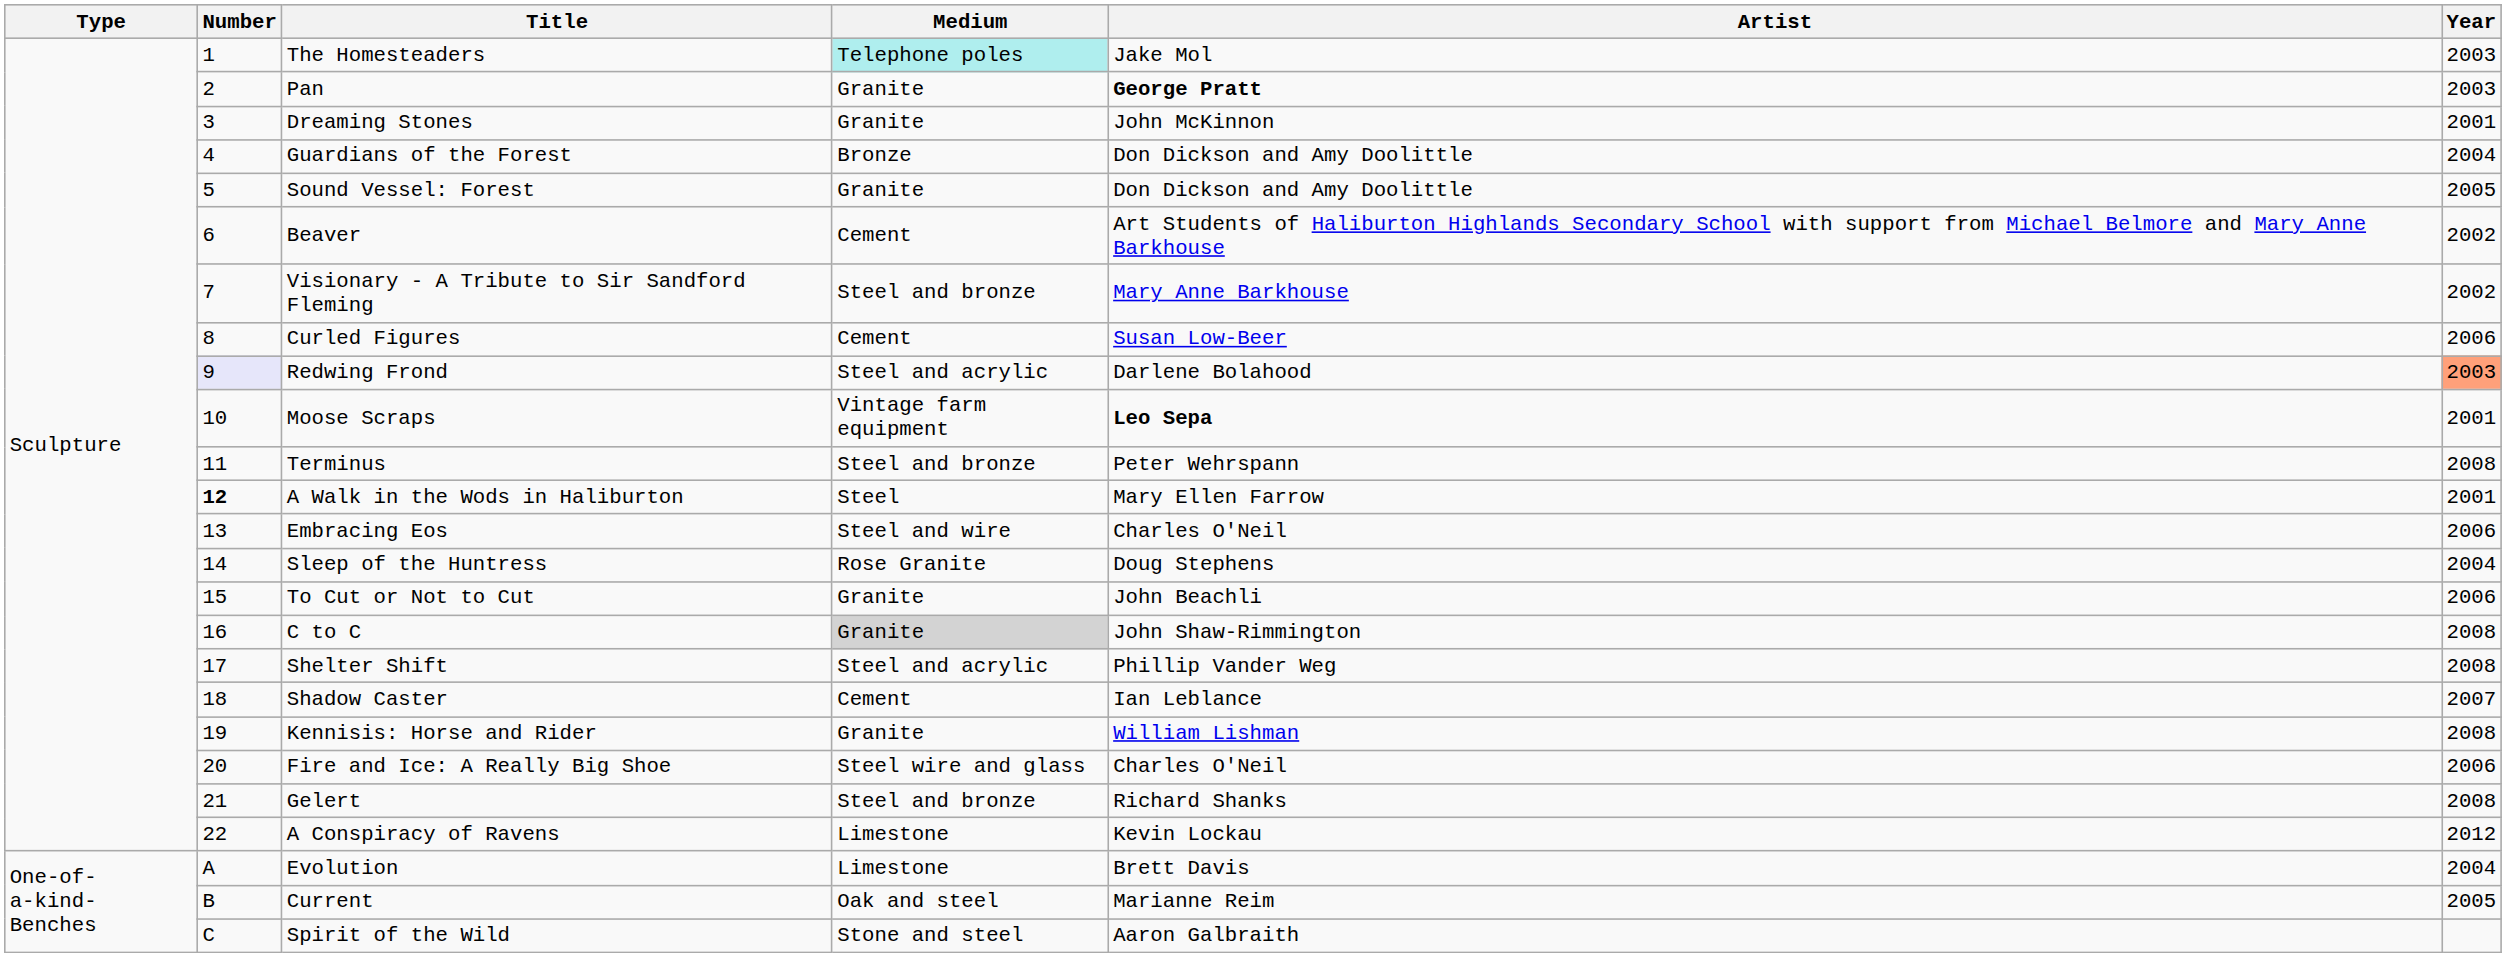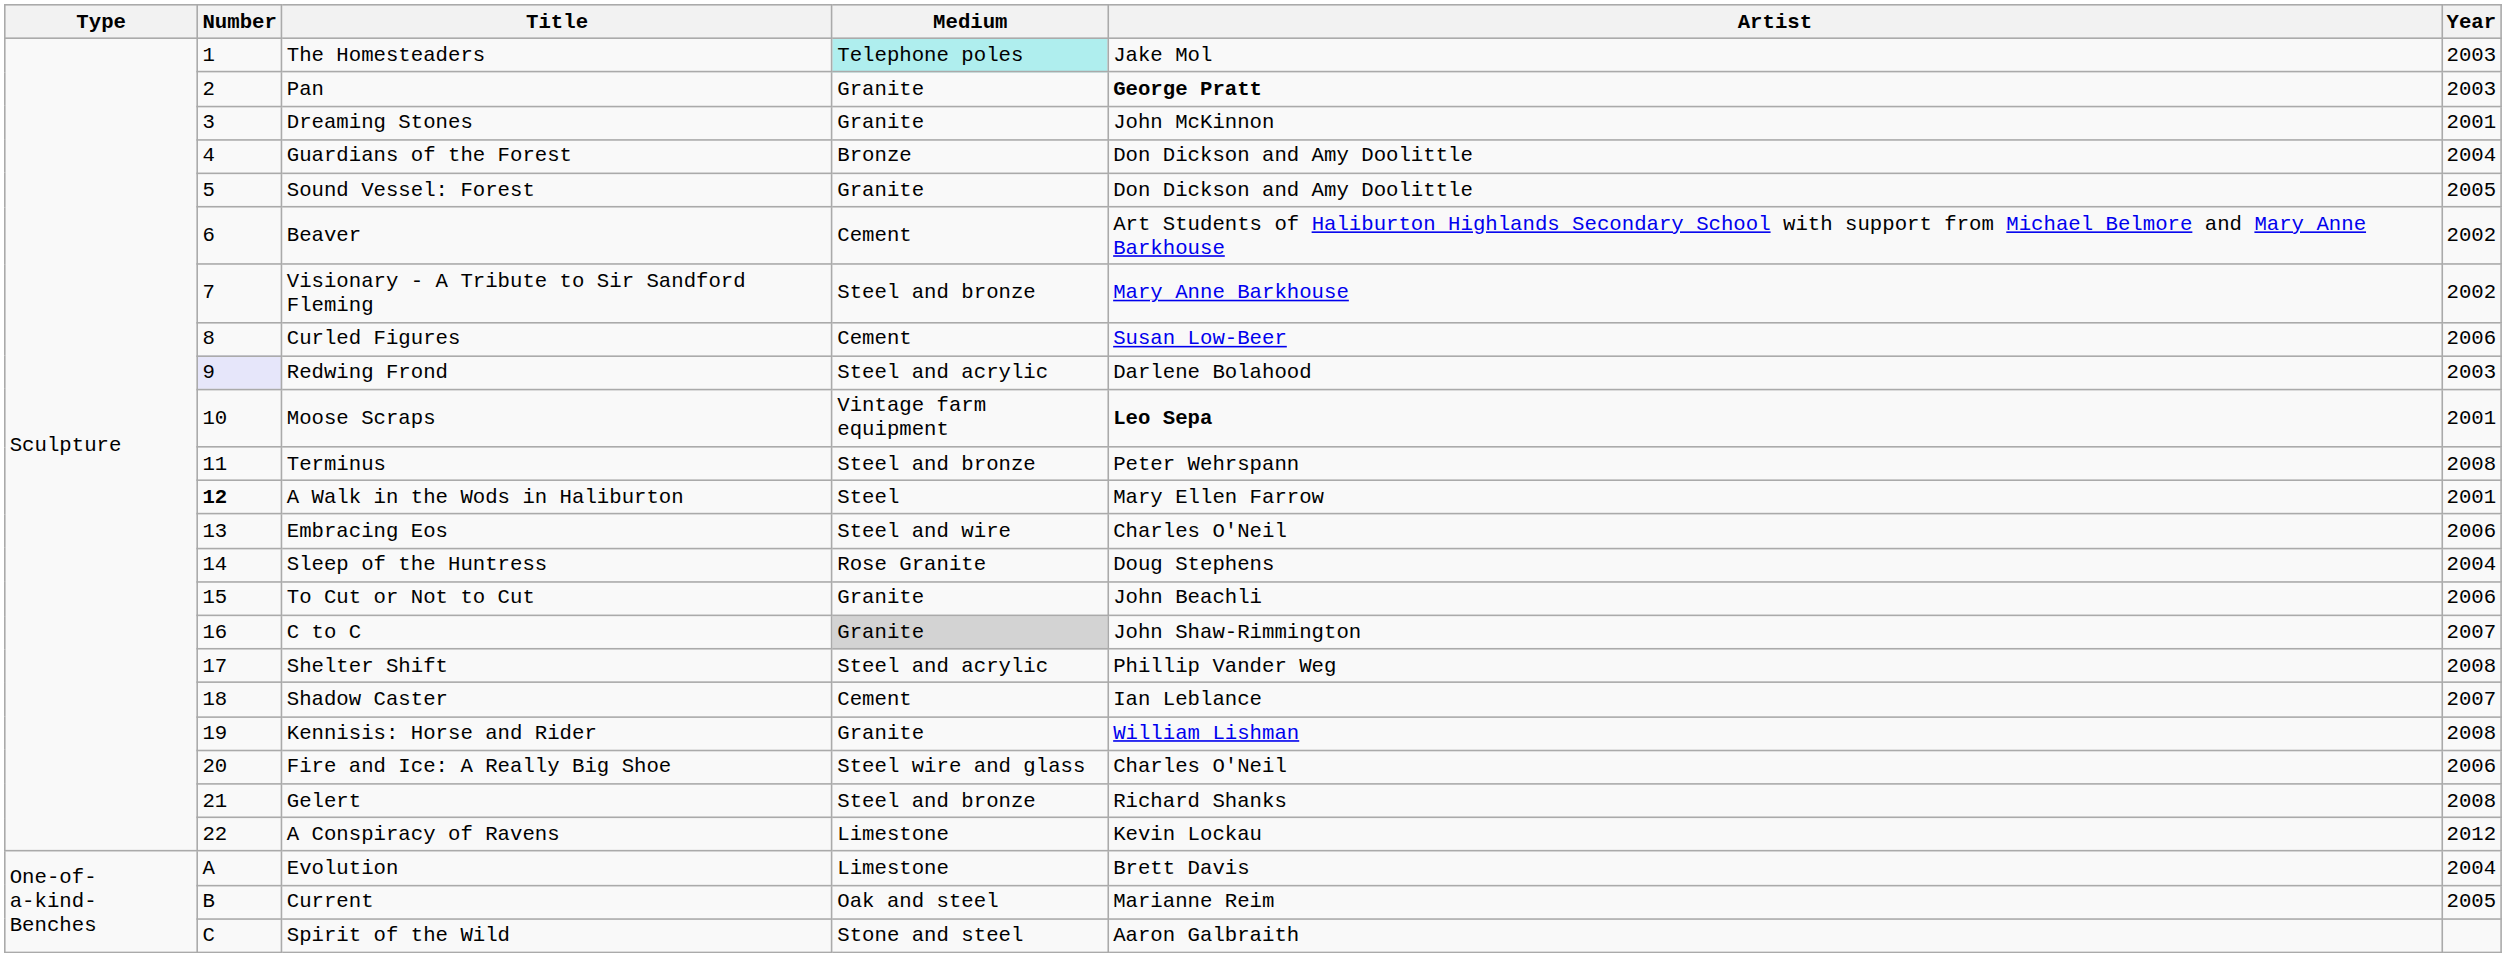(2471, 373) lightsalmon background -> (2471, 373) no background
(2471, 632) 2008 -> (2471, 632) 2007
